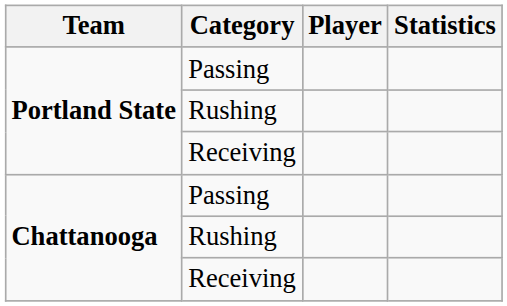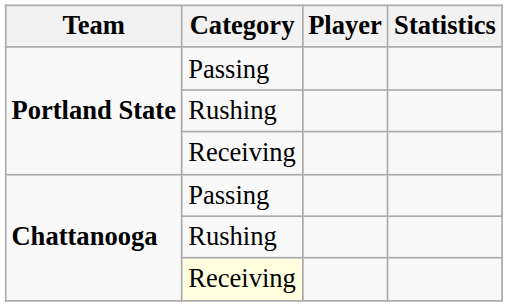(242, 278) no background -> (242, 278) lightyellow background
